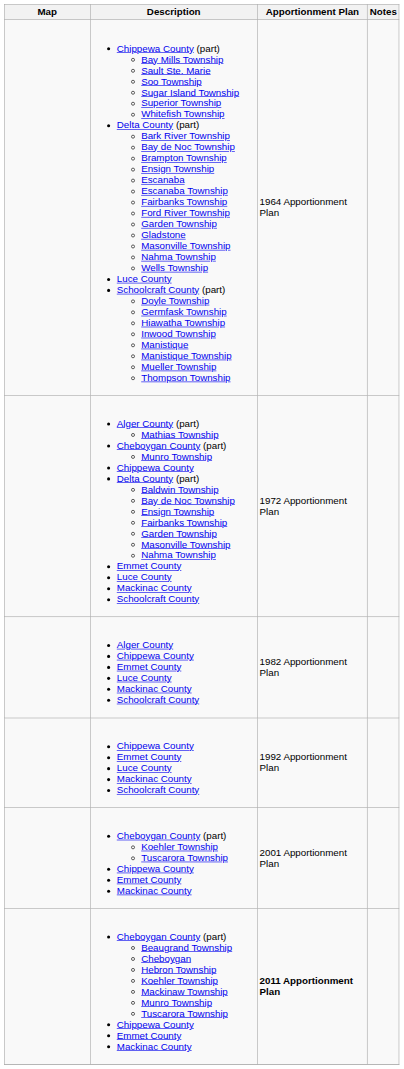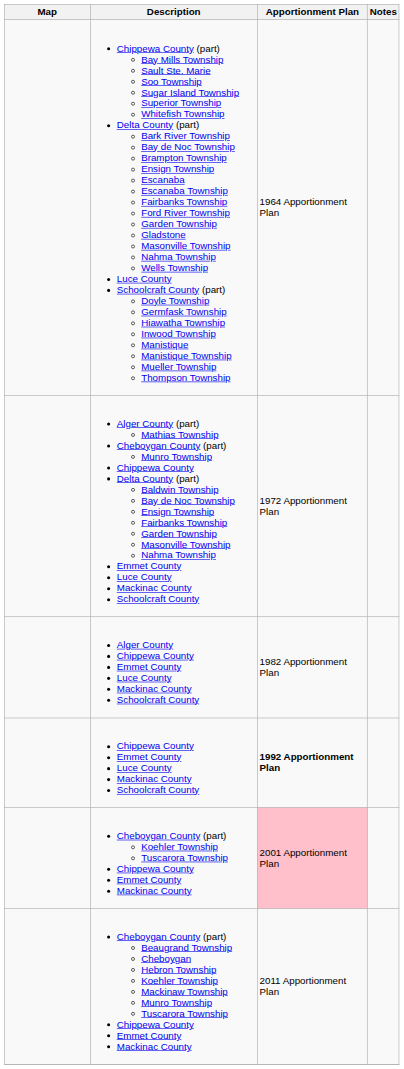(303, 762) normal -> (307, 762) bold
(303, 858) no background -> (303, 858) pink background
(306, 986) bold -> (303, 986) normal
